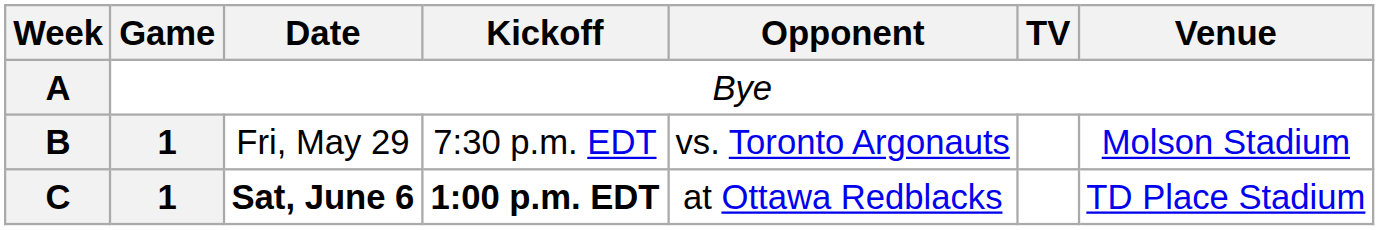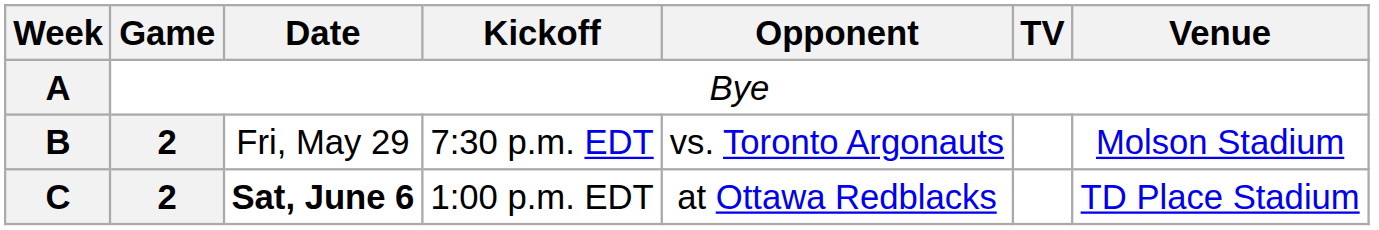(167, 142) 1 -> (167, 142) 2
(167, 197) 1 -> (167, 197) 2
(545, 197) bold -> (542, 197) normal
